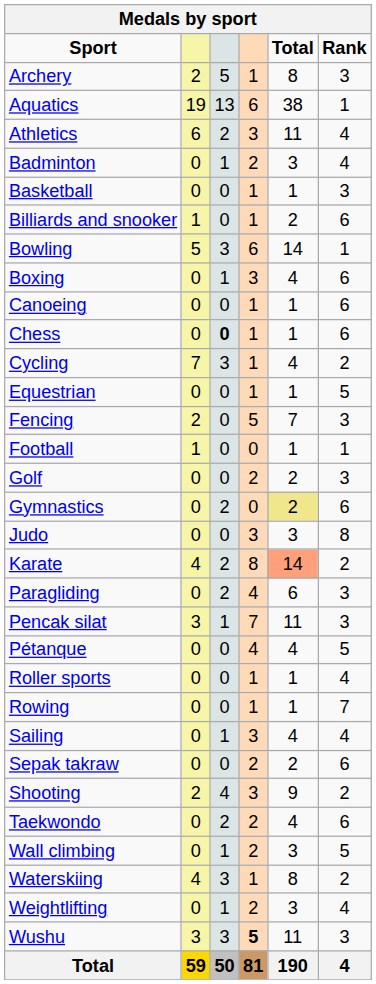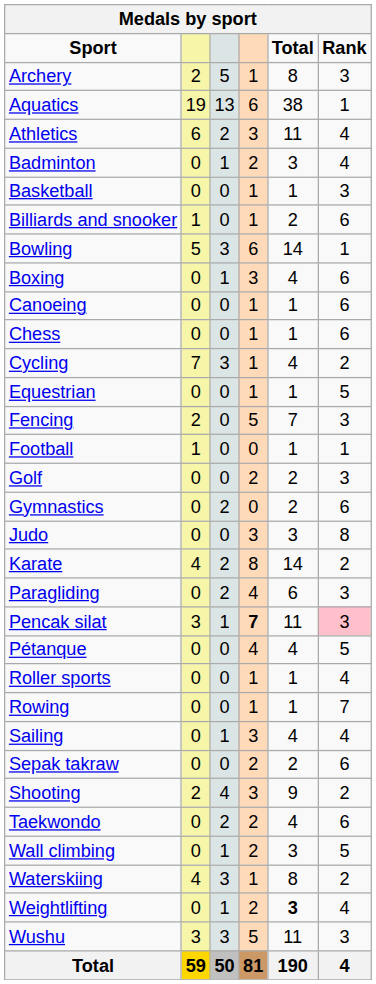(224, 335) bold -> (224, 335) normal
(293, 507) khaki background -> (293, 507) no background
(293, 564) lightsalmon background -> (293, 564) no background
(253, 621) normal -> (253, 621) bold
(344, 621) no background -> (344, 621) pink background
(293, 908) normal -> (293, 908) bold
(253, 937) bold -> (253, 937) normal
